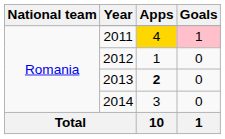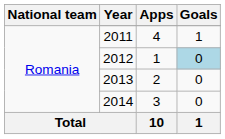(157, 36) gold background -> (157, 36) no background
(199, 36) pink background -> (199, 36) no background
(199, 58) no background -> (199, 58) lightblue background
(157, 79) bold -> (157, 79) normal
